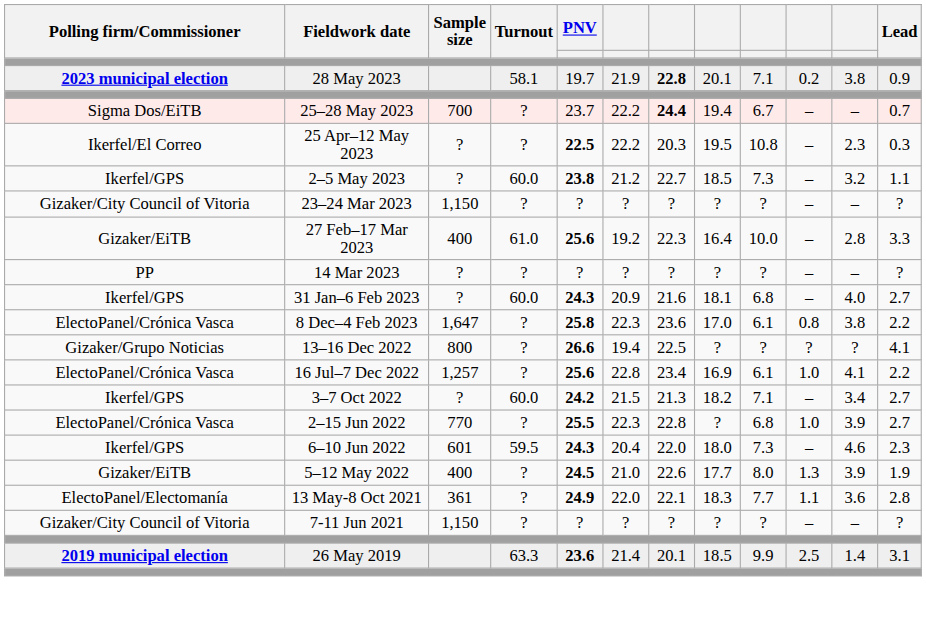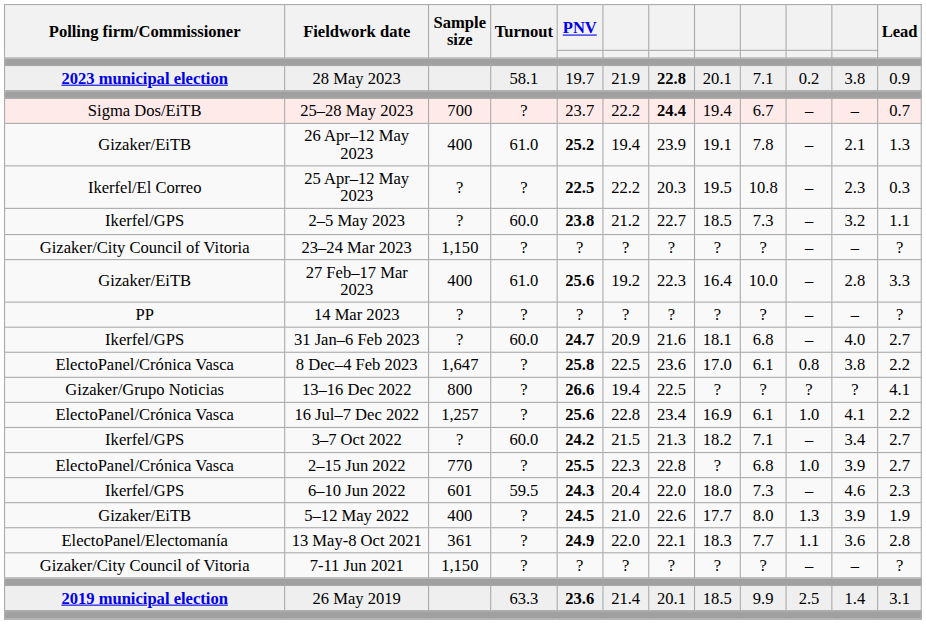+ row: (145, 145)
(580, 296) 24.3 -> (580, 339) 24.7
(626, 322) 22.3 -> (626, 364) 22.5
